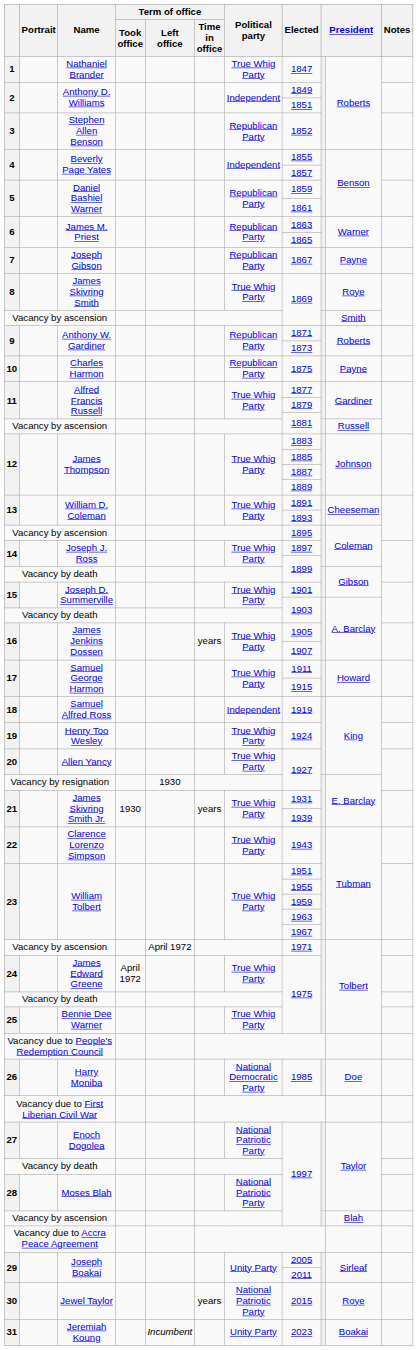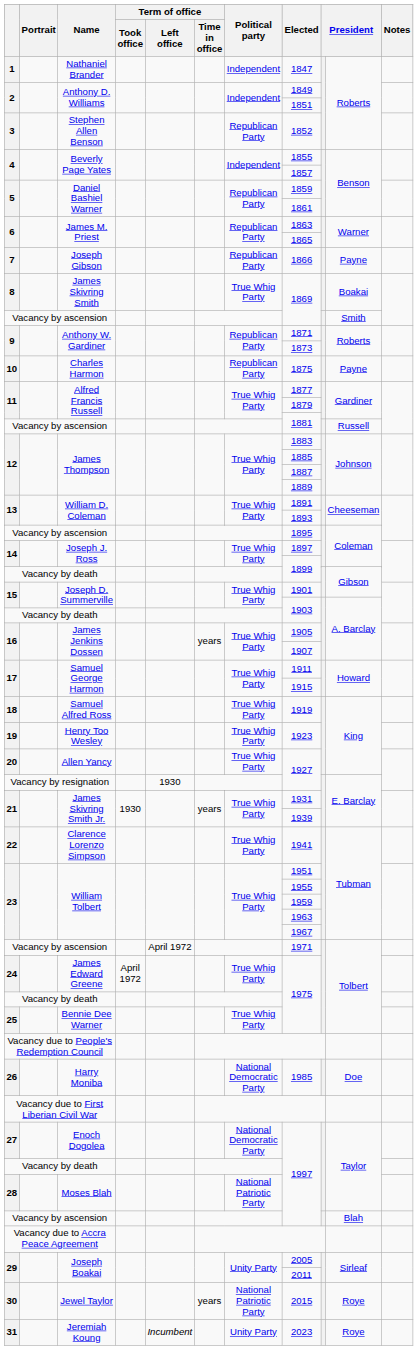(253, 69) True Whig Party -> (253, 69) Independent
(302, 260) 1867 -> (302, 260) 1866
(353, 292) Roye -> (353, 292) Boakai
(253, 709) Independent -> (253, 709) True Whig Party
(302, 735) 1924 -> (302, 735) 1923
(302, 845) 1943 -> (302, 845) 1941
(253, 1140) National Patriotic Party -> (253, 1140) National Democratic Party
(353, 1332) Boakai -> (353, 1332) Roye
